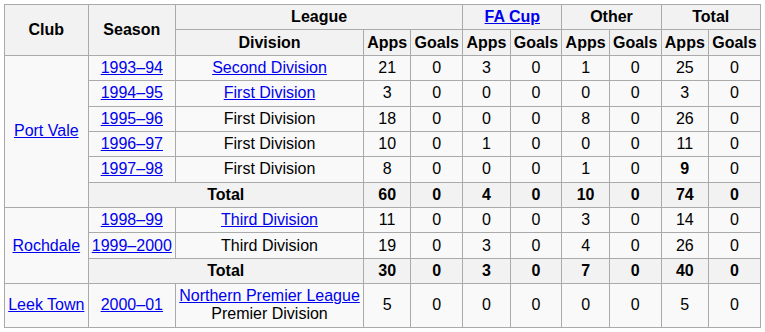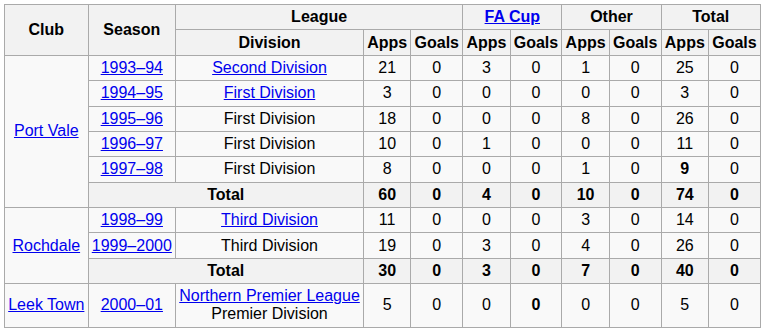(536, 305) normal -> (536, 305) bold
